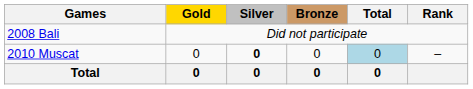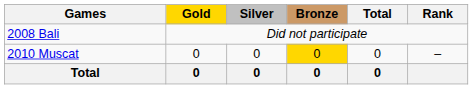(257, 53) bold -> (257, 53) normal
(317, 53) no background -> (317, 53) gold background
(377, 53) lightblue background -> (377, 53) no background
